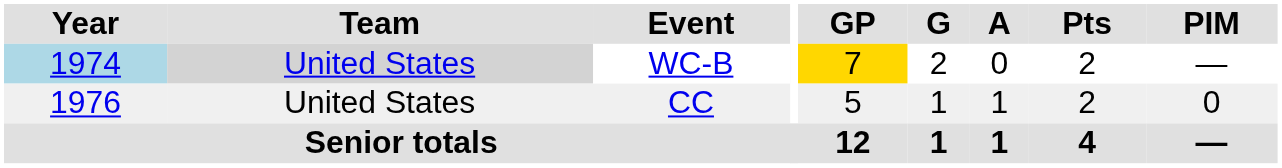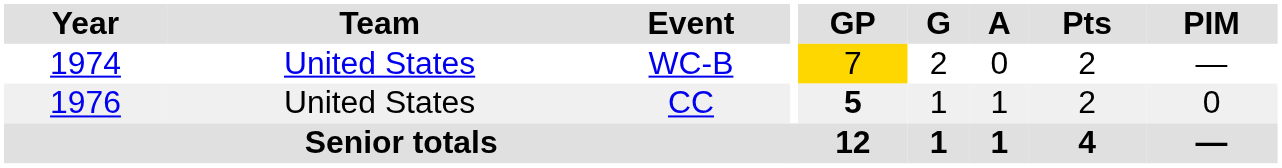(85, 63) lightblue background -> (85, 63) no background
(380, 63) lightgrey background -> (380, 63) no background
(853, 103) normal -> (853, 103) bold
